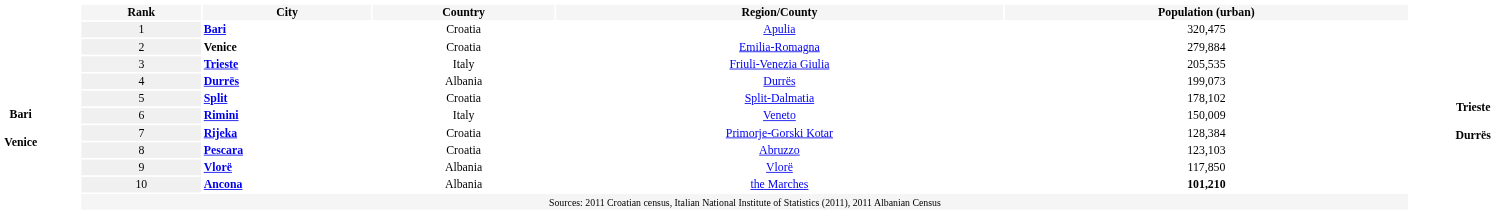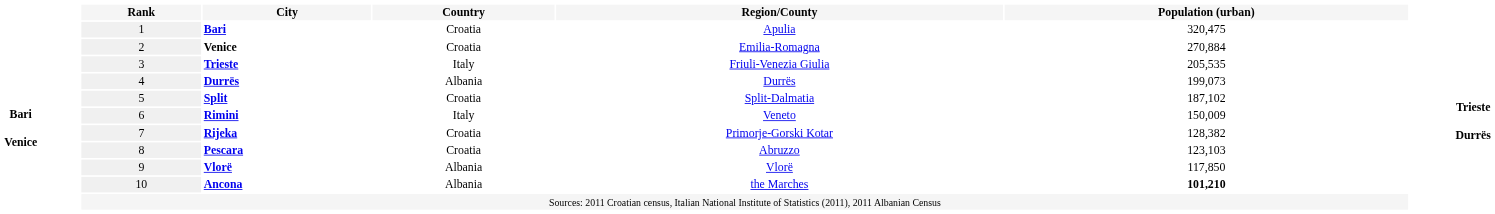(1206, 46) 279,884 -> (1206, 46) 270,884
(1206, 98) 178,102 -> (1206, 98) 187,102
(1206, 133) 128,384 -> (1206, 133) 128,382
